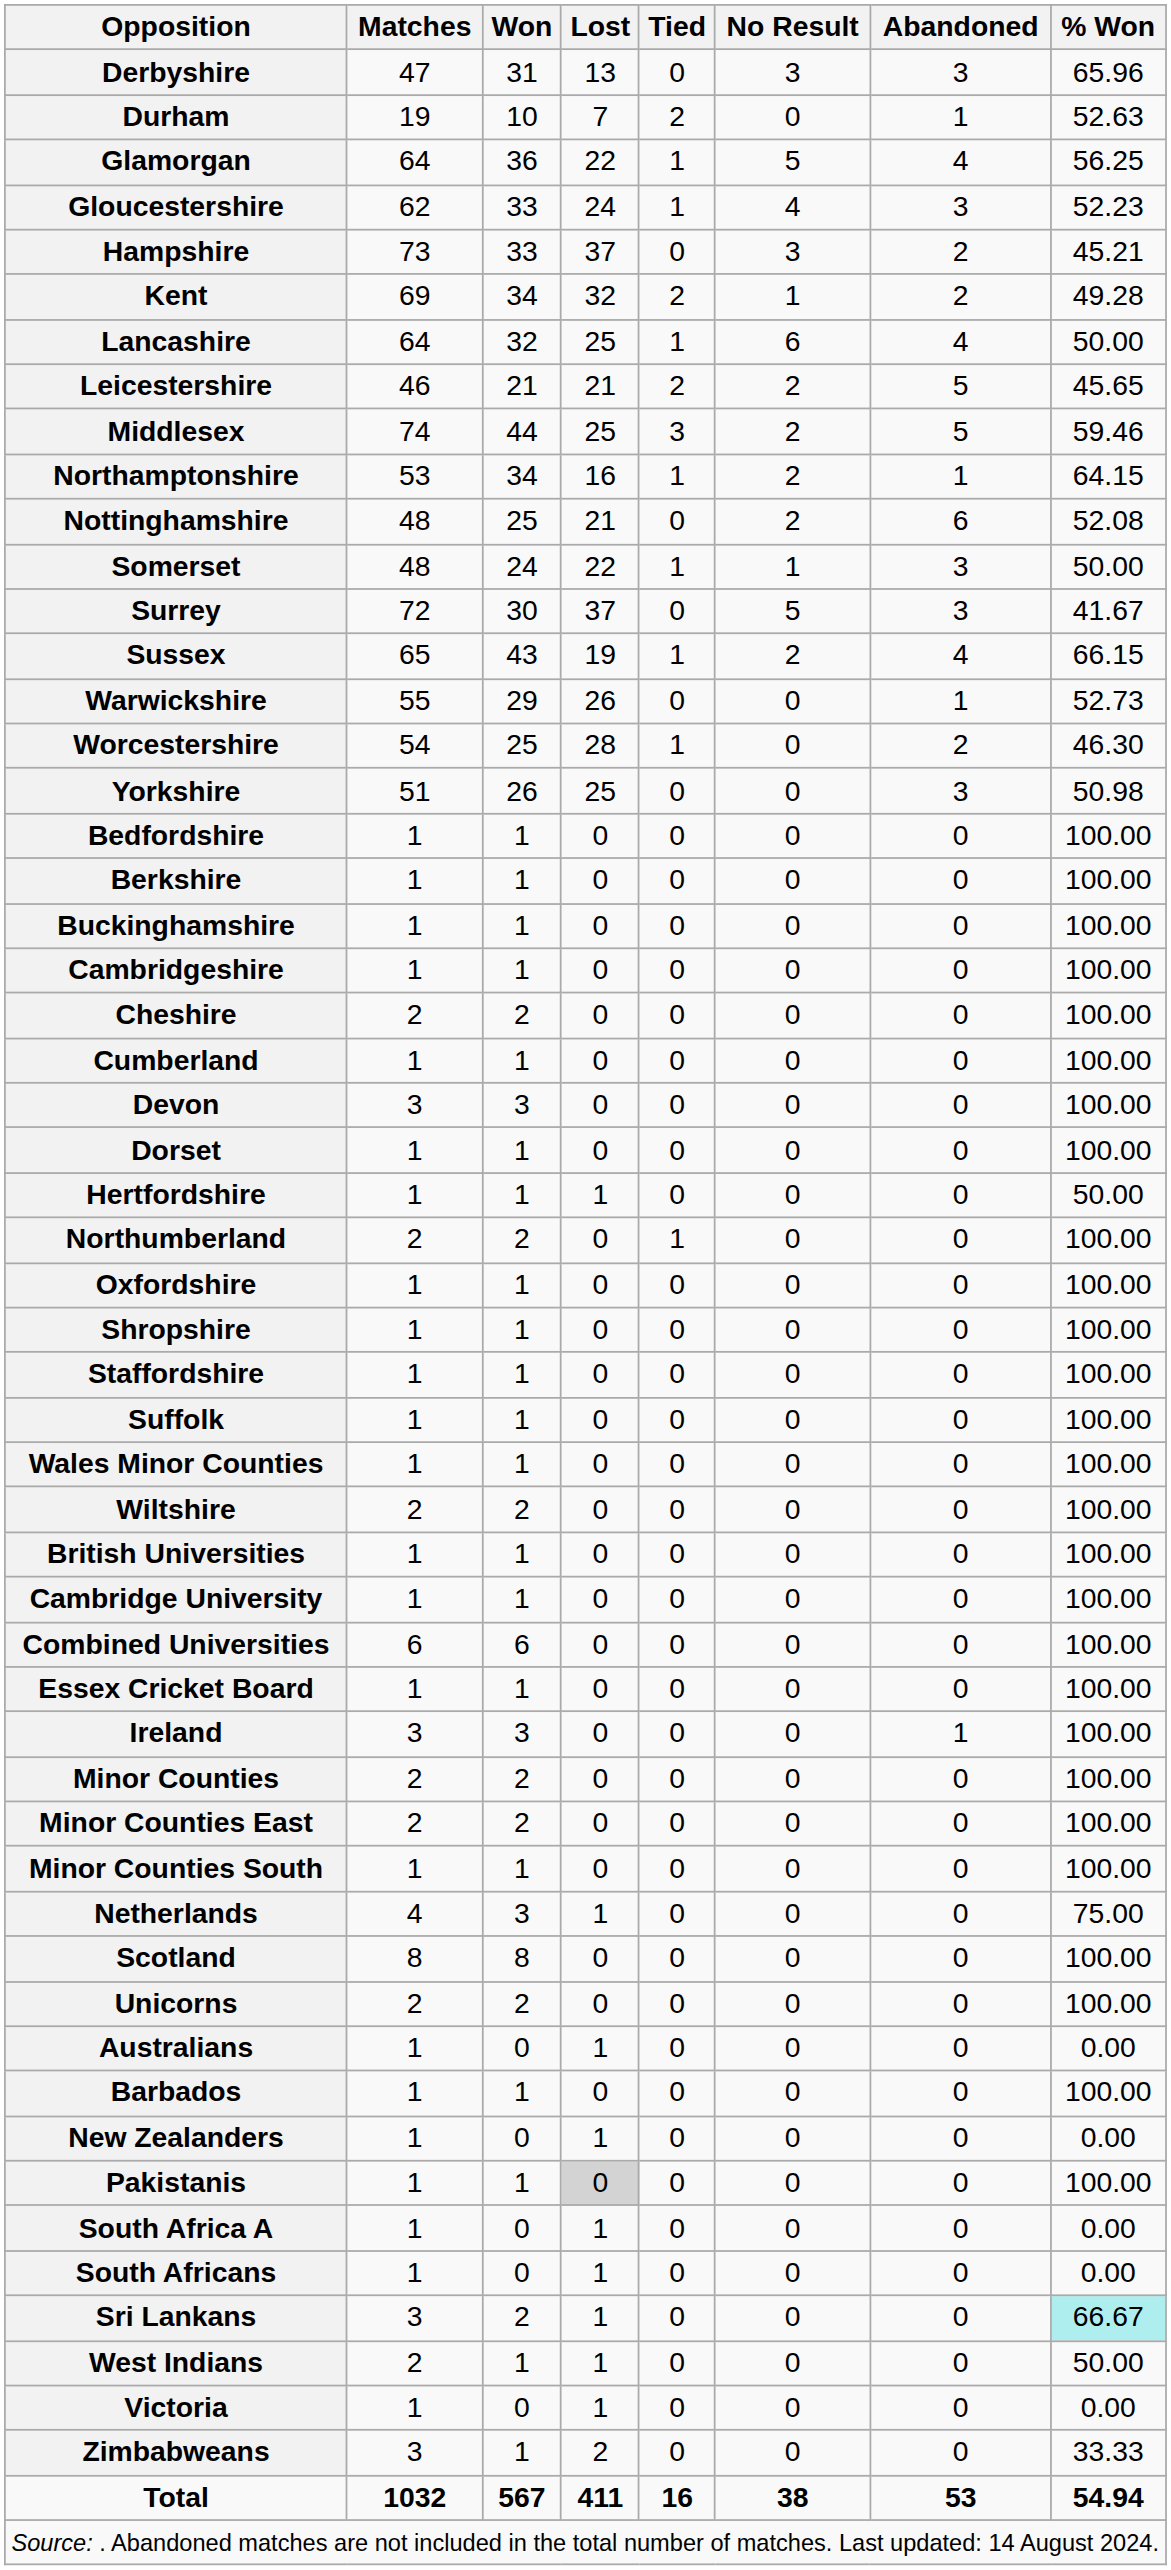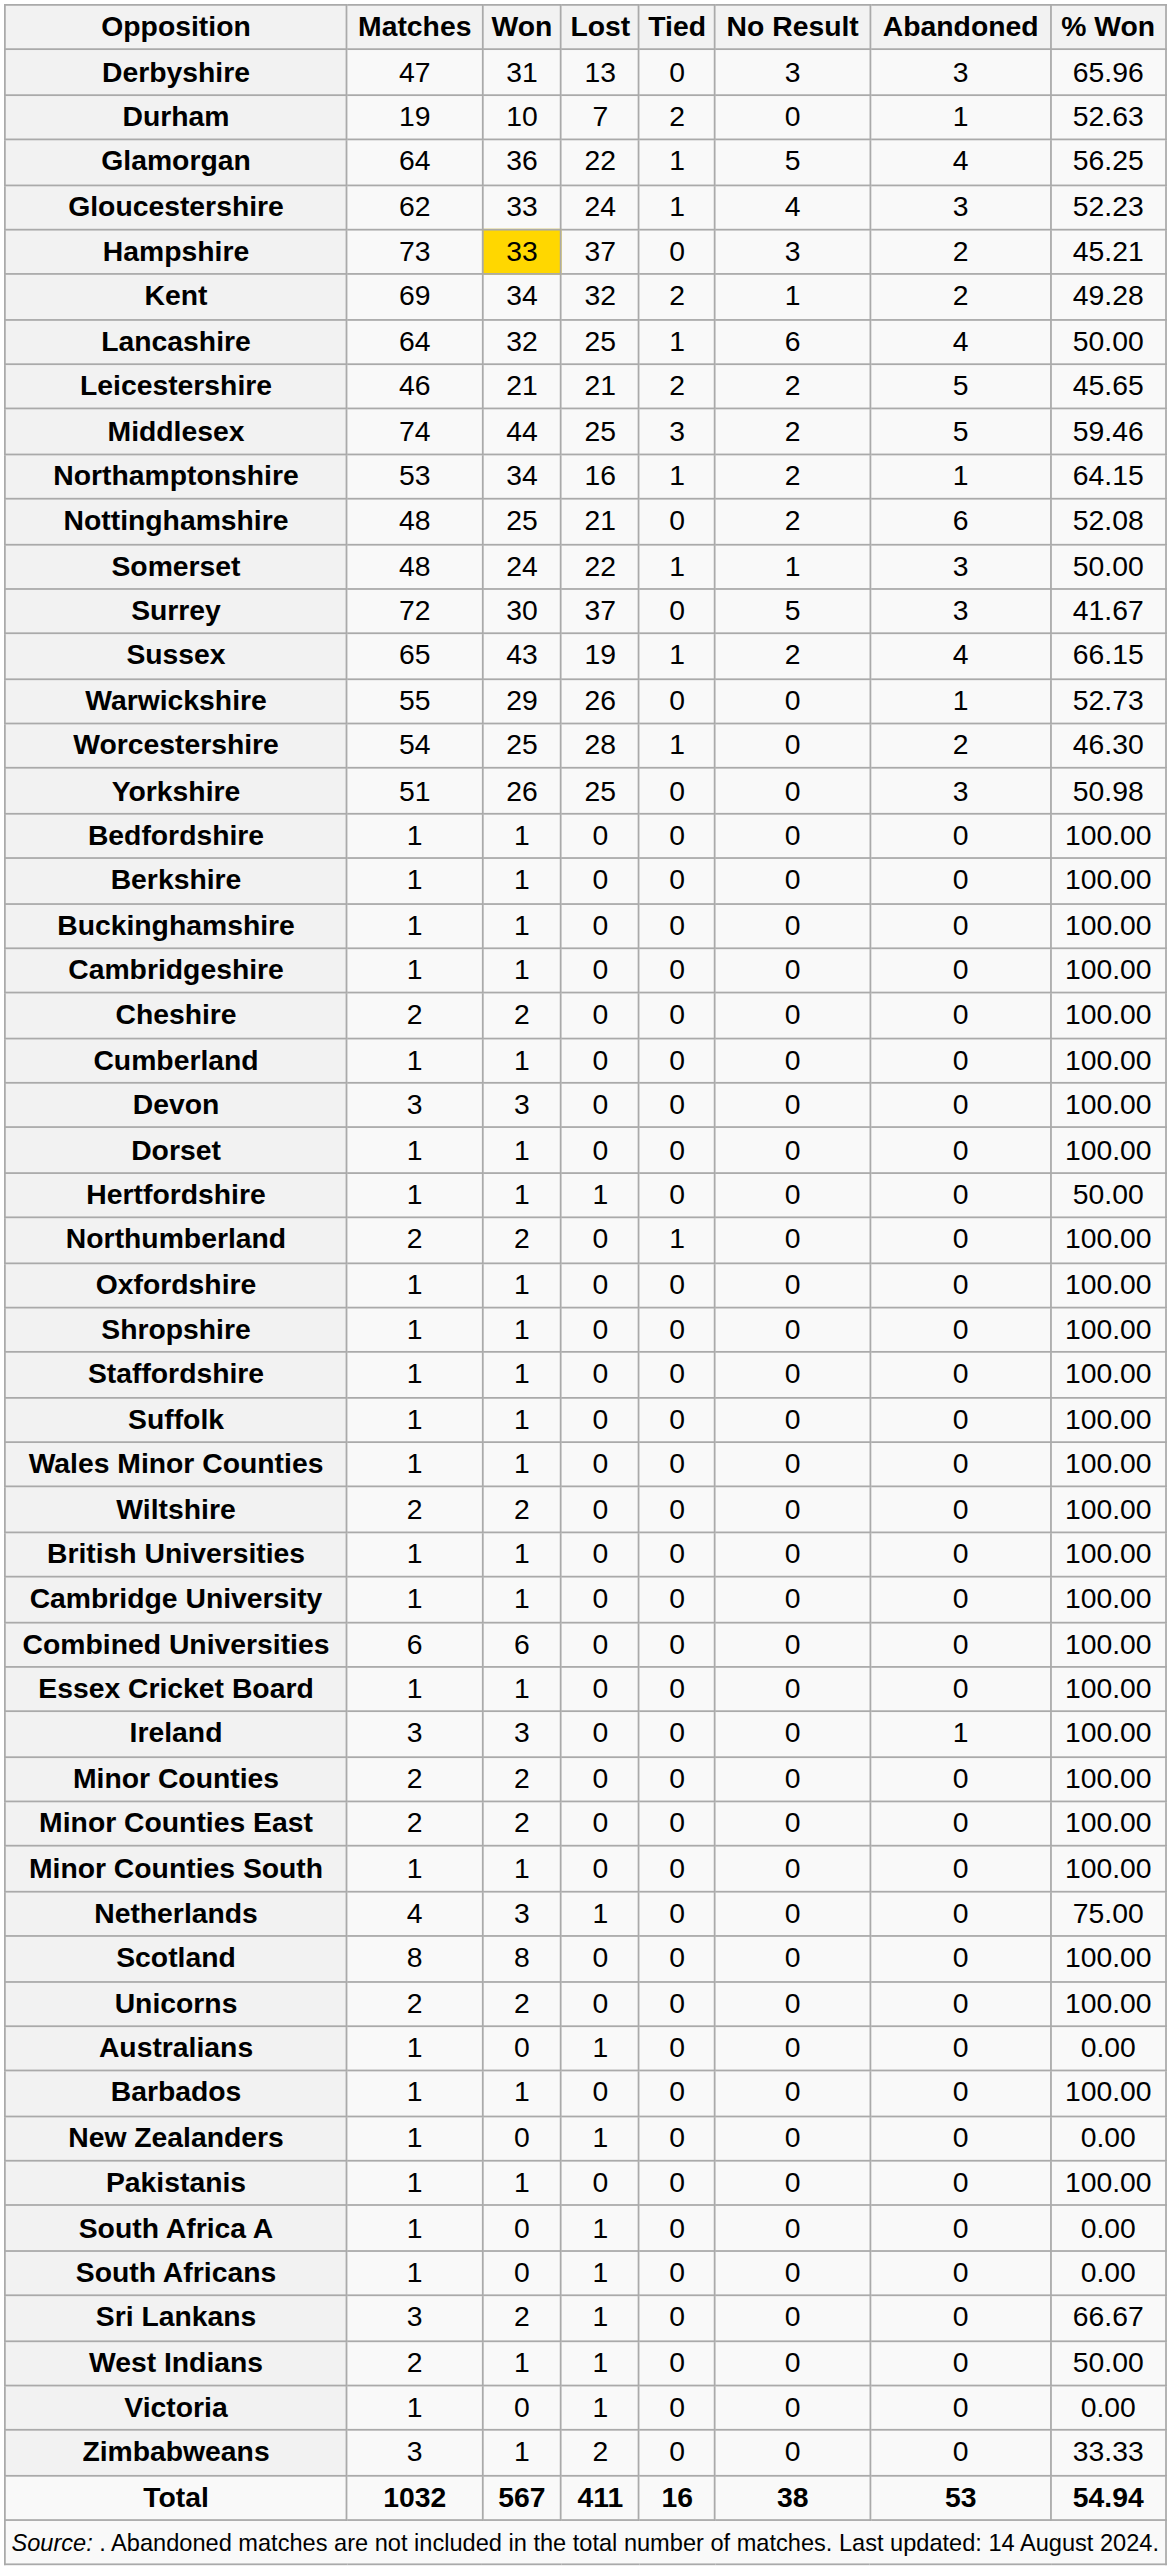(522, 251) no background -> (522, 251) gold background
(600, 2182) lightgrey background -> (600, 2182) no background
(1108, 2317) paleturquoise background -> (1108, 2317) no background
